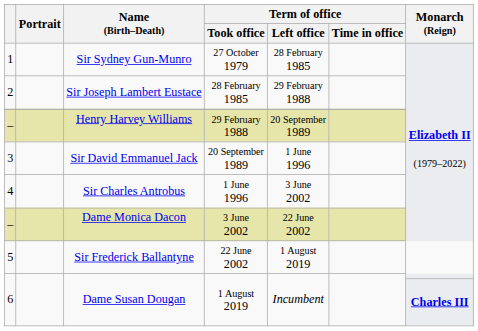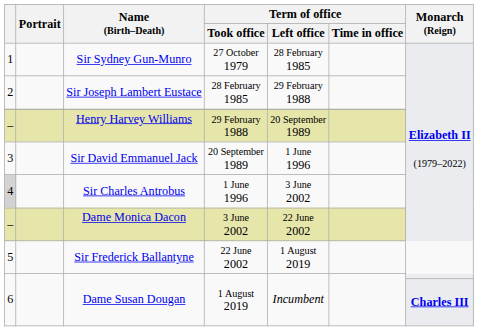(10, 191) no background -> (10, 191) lightgrey background
